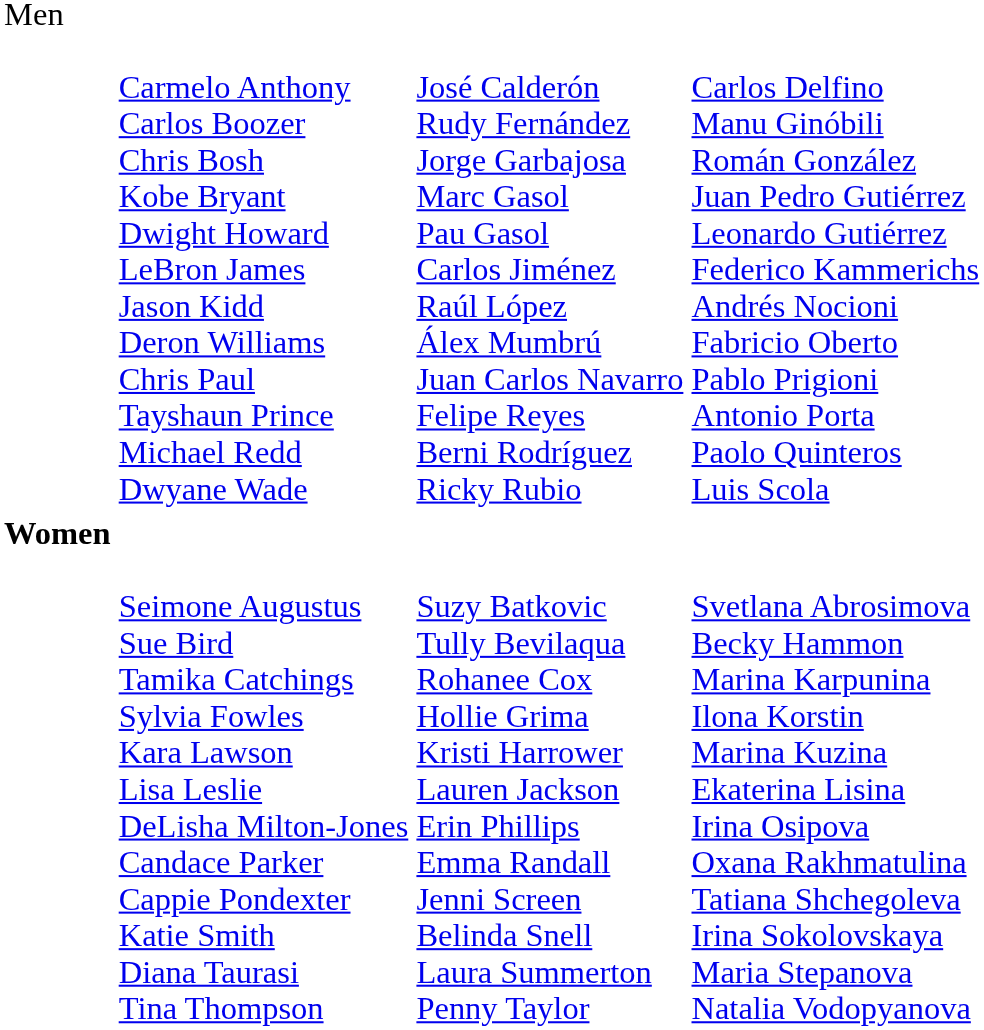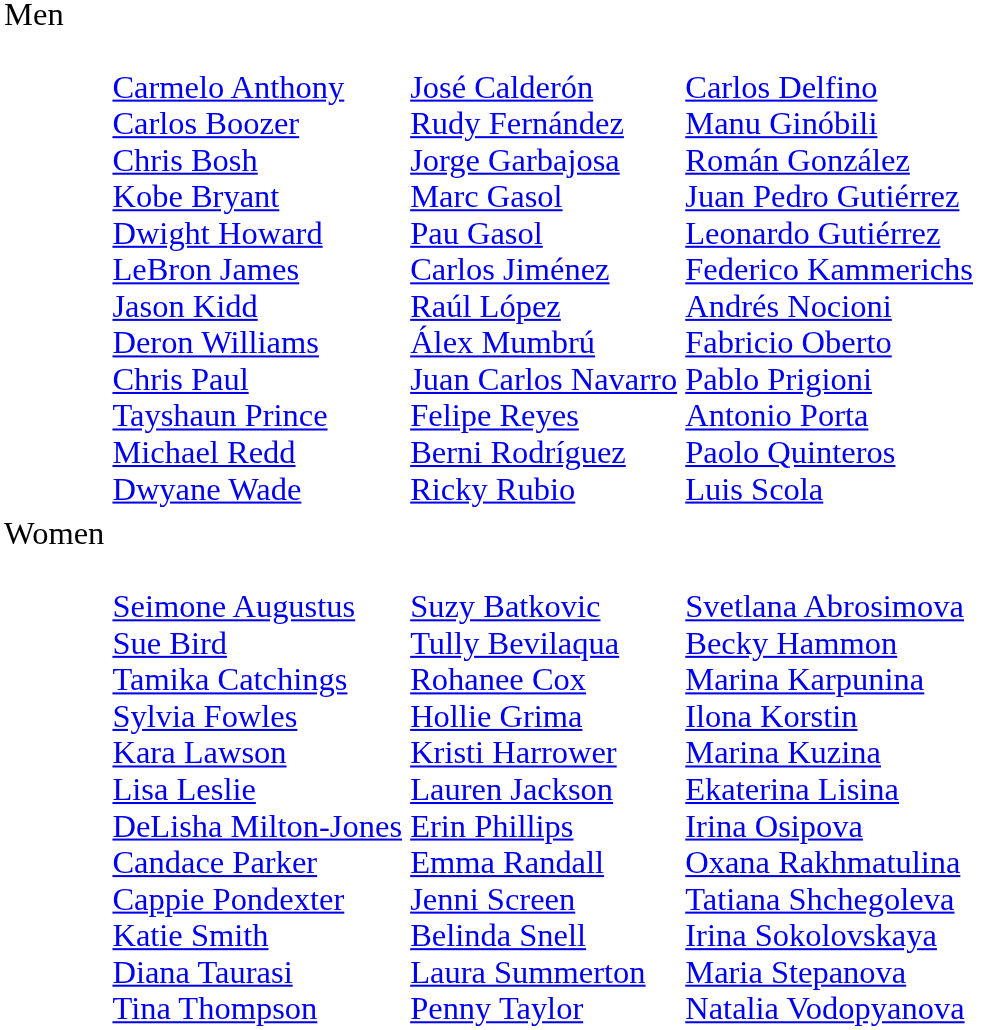(57, 533) bold -> (54, 533) normal
